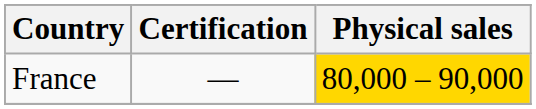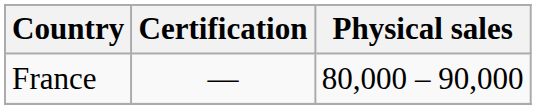(423, 78) gold background -> (423, 78) no background
